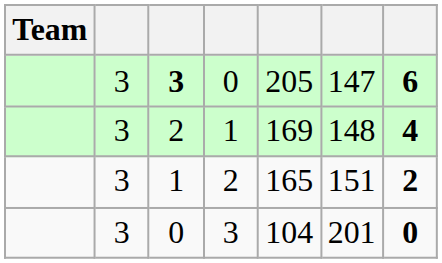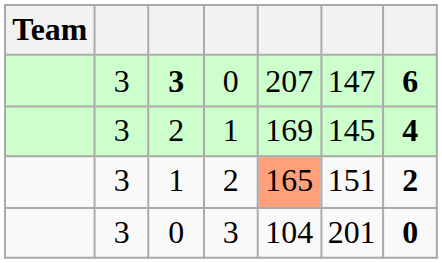(289, 80) 205 -> (289, 80) 207
(352, 130) 148 -> (352, 130) 145
(289, 181) no background -> (289, 181) lightsalmon background
